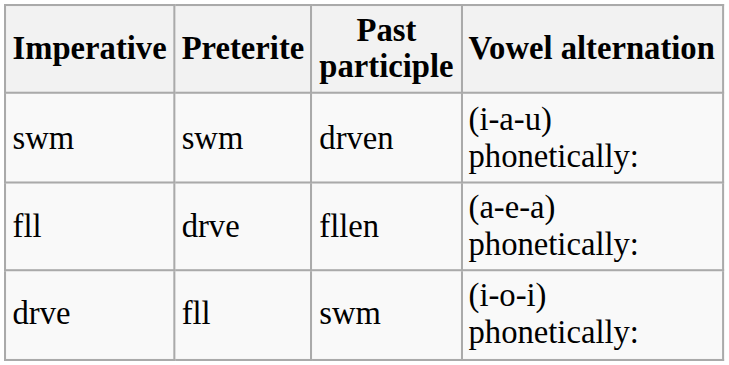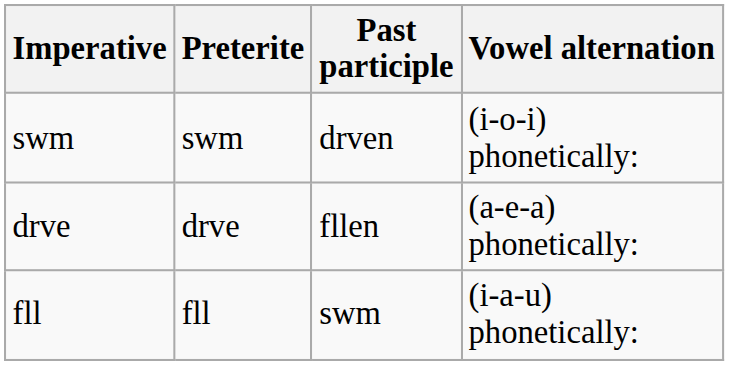(554, 137) (i-a-u) phonetically: -> (554, 137) (i-o-i) phonetically:
(27, 225) fll -> (42, 225) drve
(42, 314) drve -> (27, 314) fll
(554, 314) (i-o-i) phonetically: -> (554, 314) (i-a-u) phonetically:
